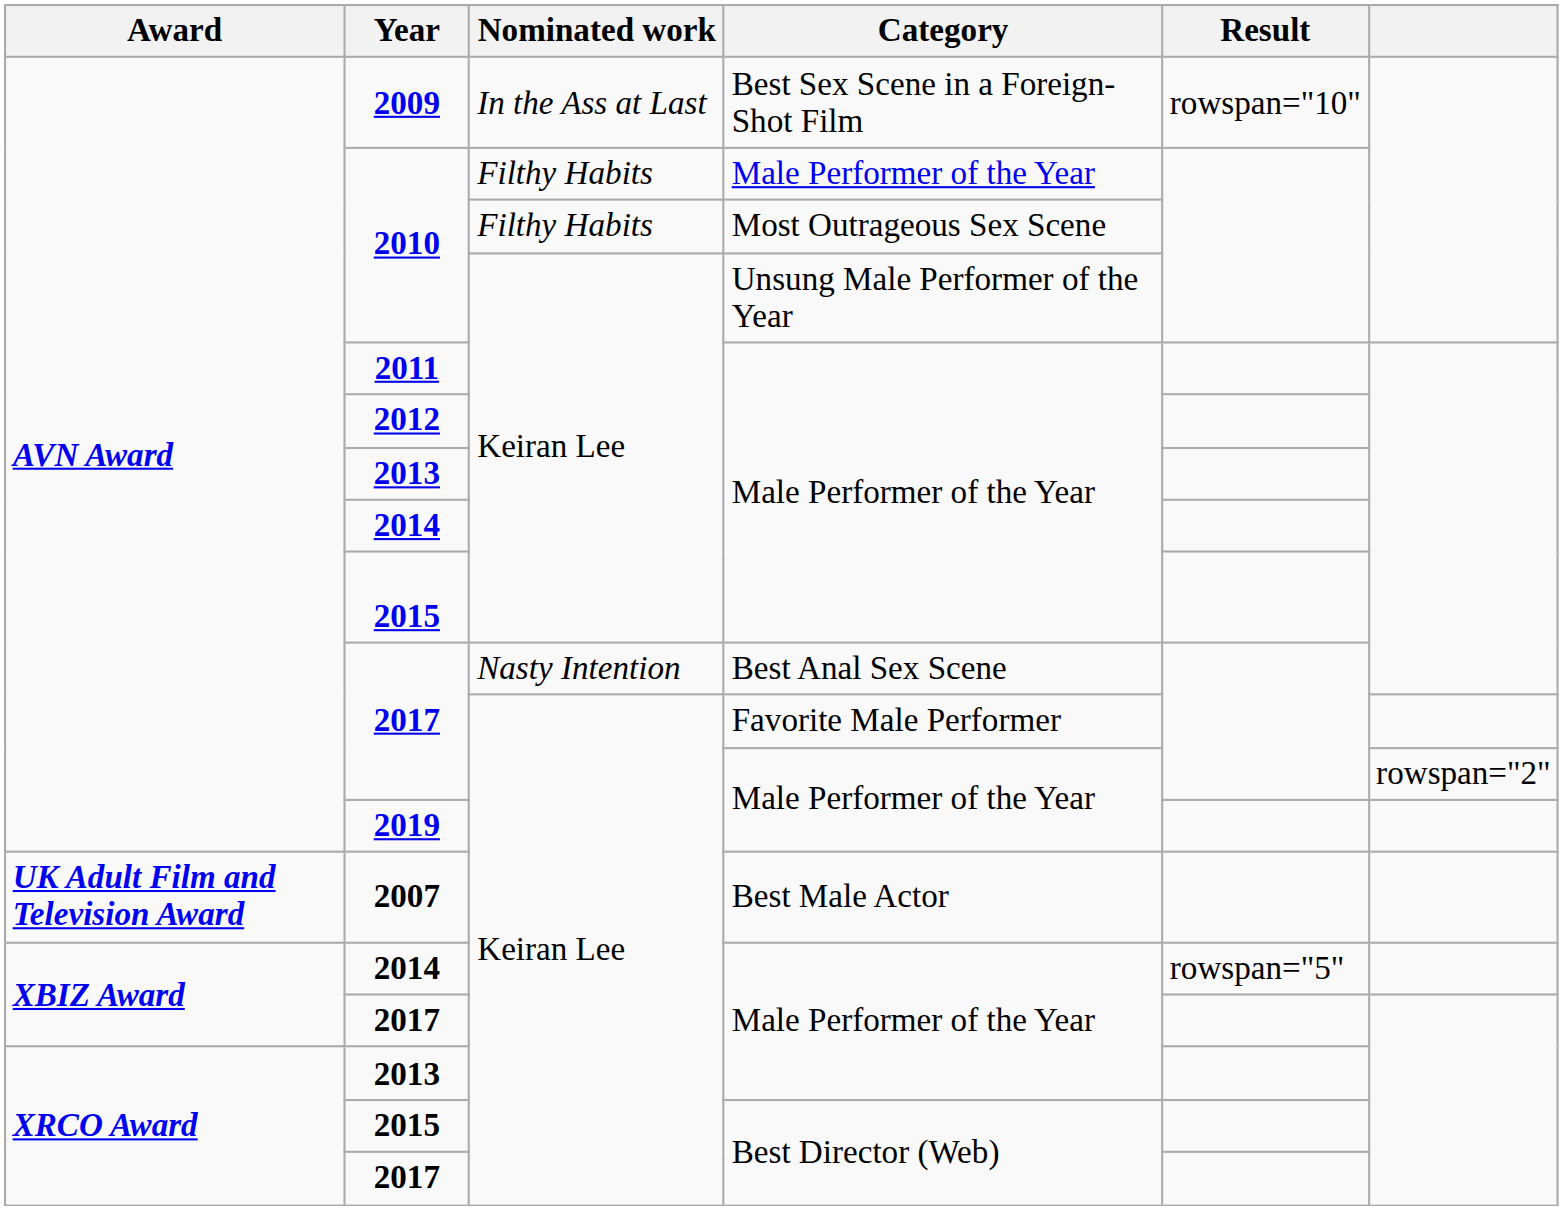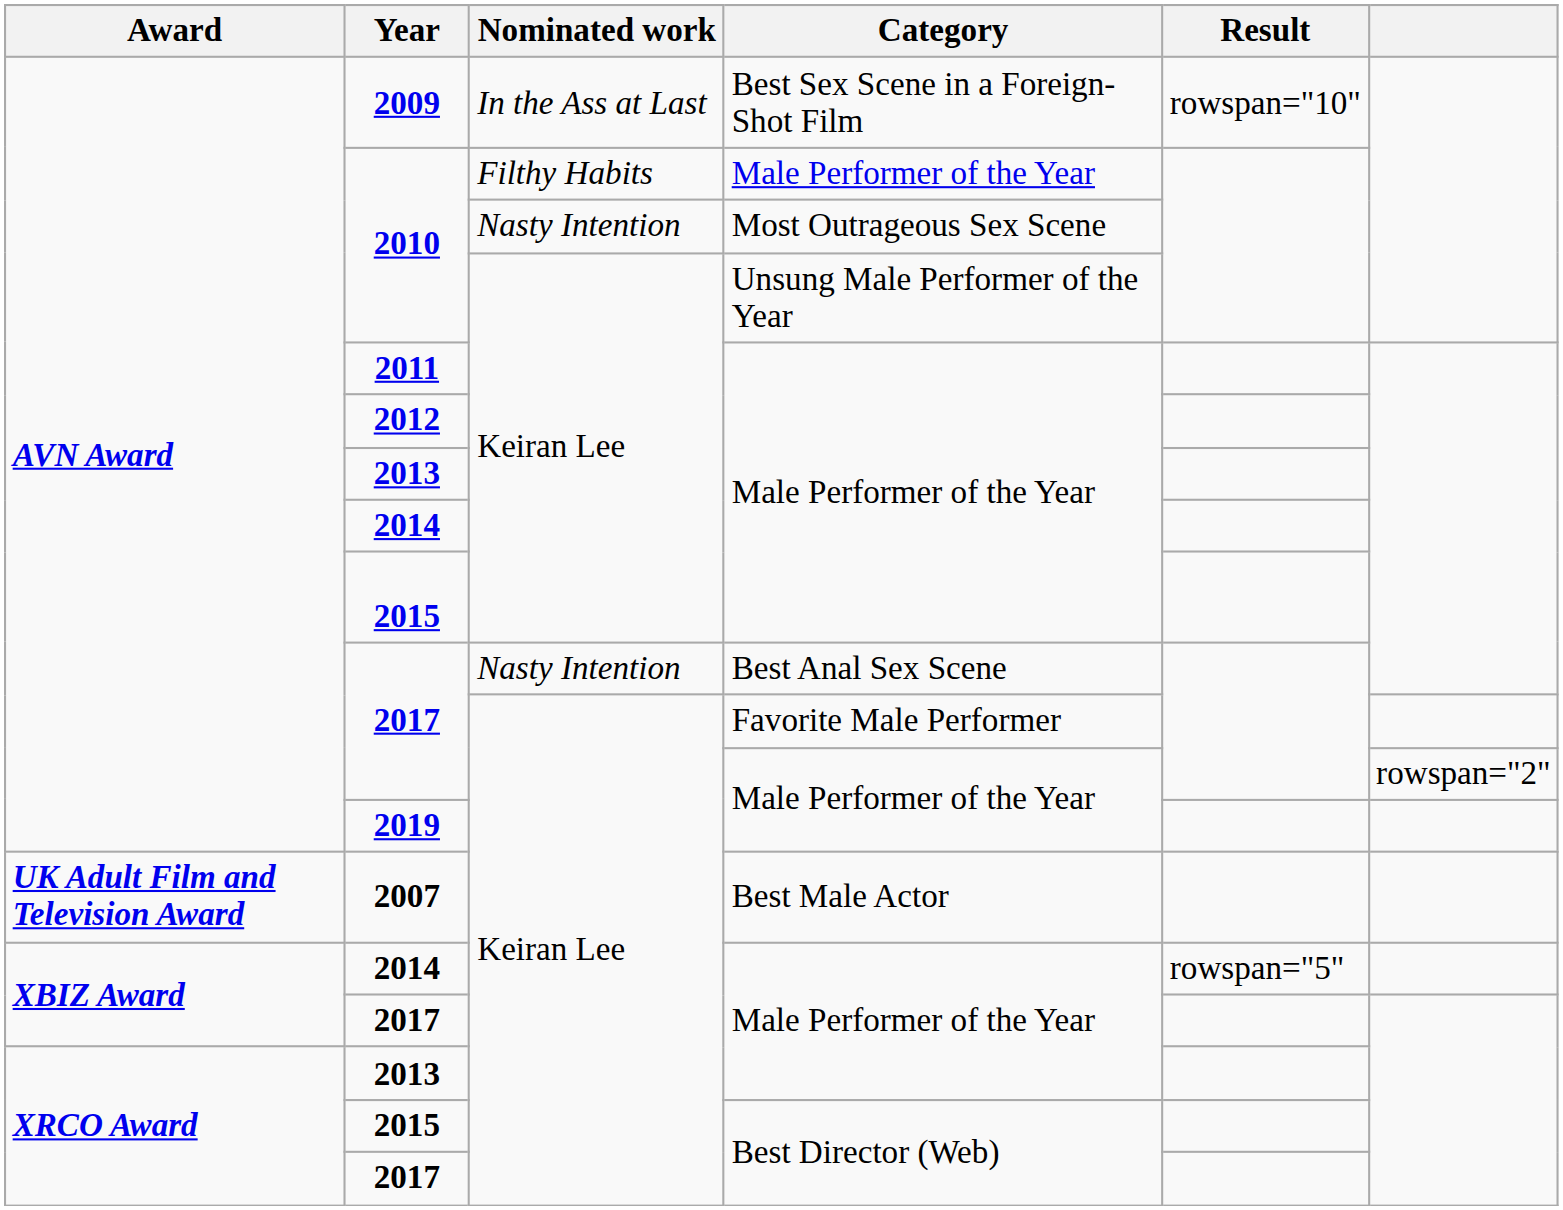(565, 225) Filthy Habits -> (579, 225) Nasty Intention
